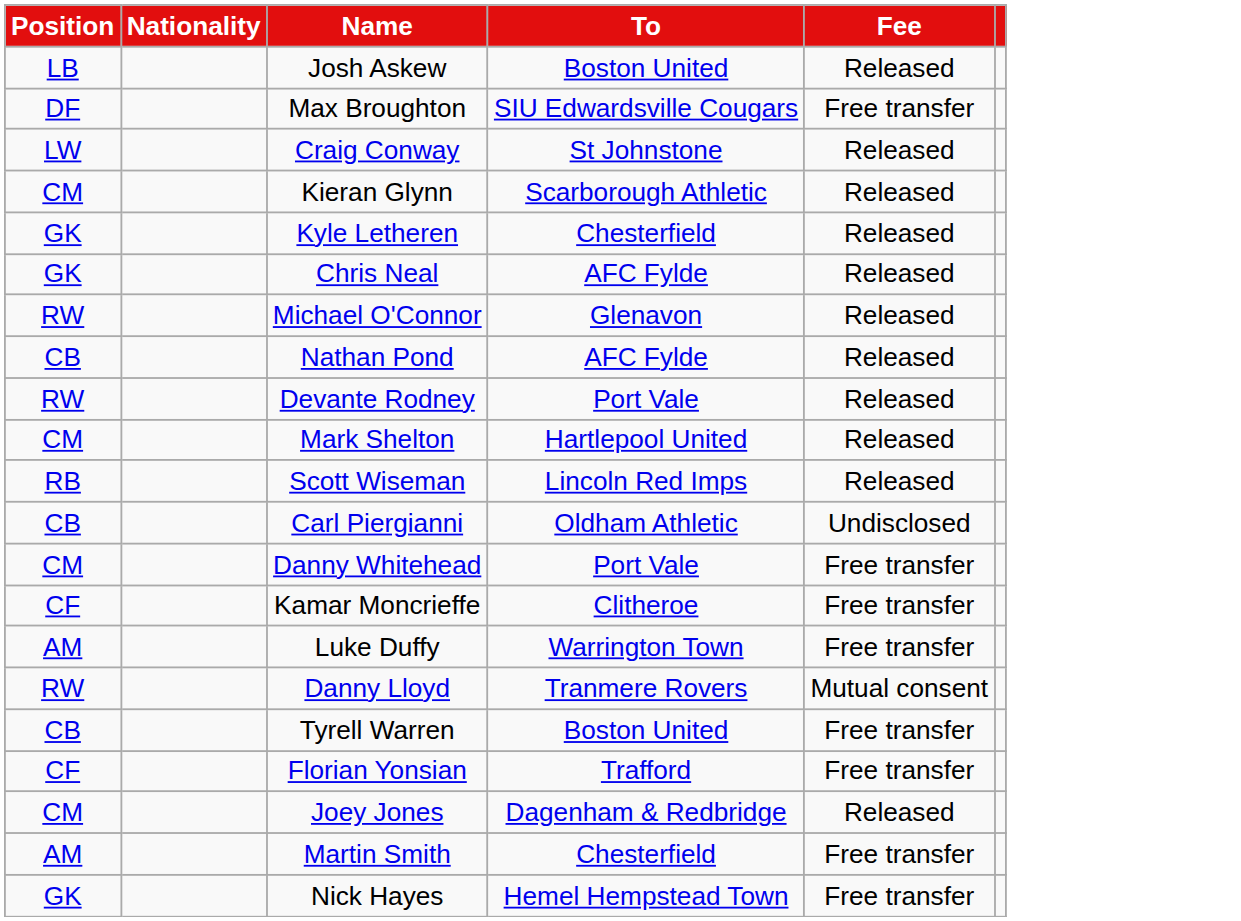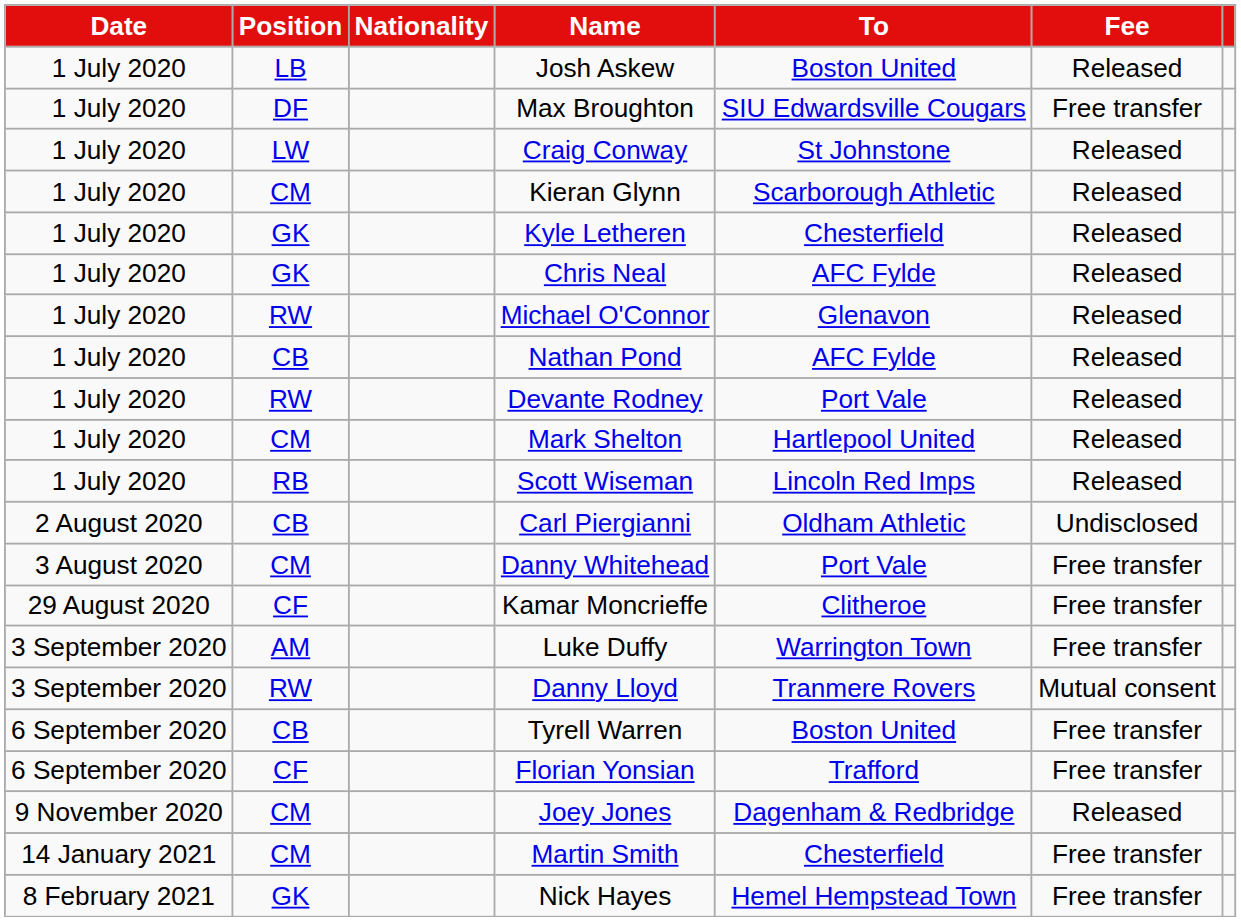+ column: (119, 26)
(63, 854) AM -> (291, 854) CM
